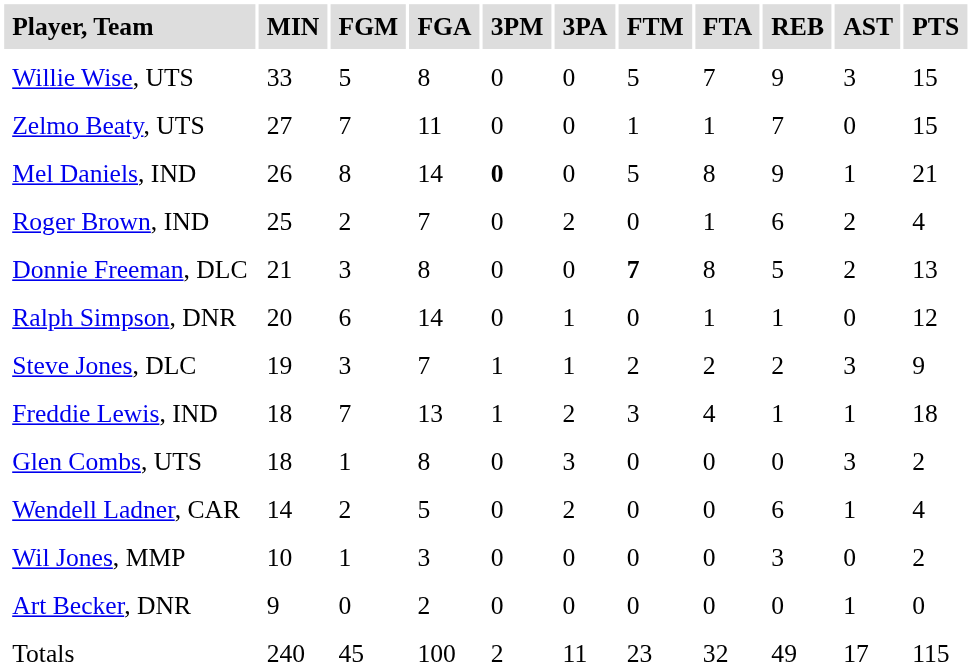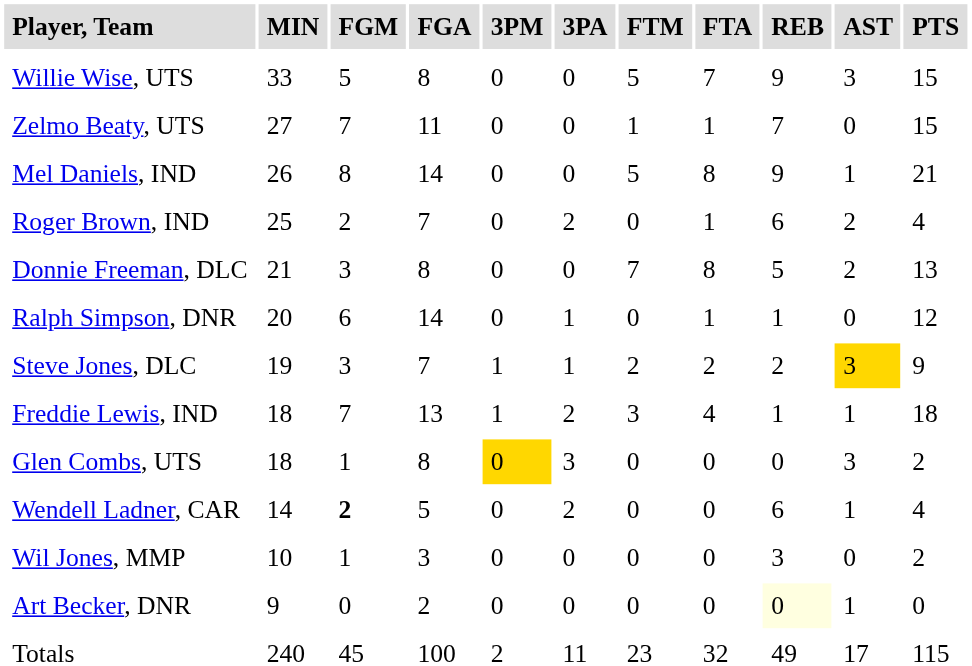(497, 173) bold -> (497, 173) normal
(633, 269) bold -> (633, 269) normal
(850, 365) no background -> (850, 365) gold background
(497, 461) no background -> (497, 461) gold background
(345, 509) normal -> (345, 509) bold
(778, 605) no background -> (778, 605) lightyellow background
